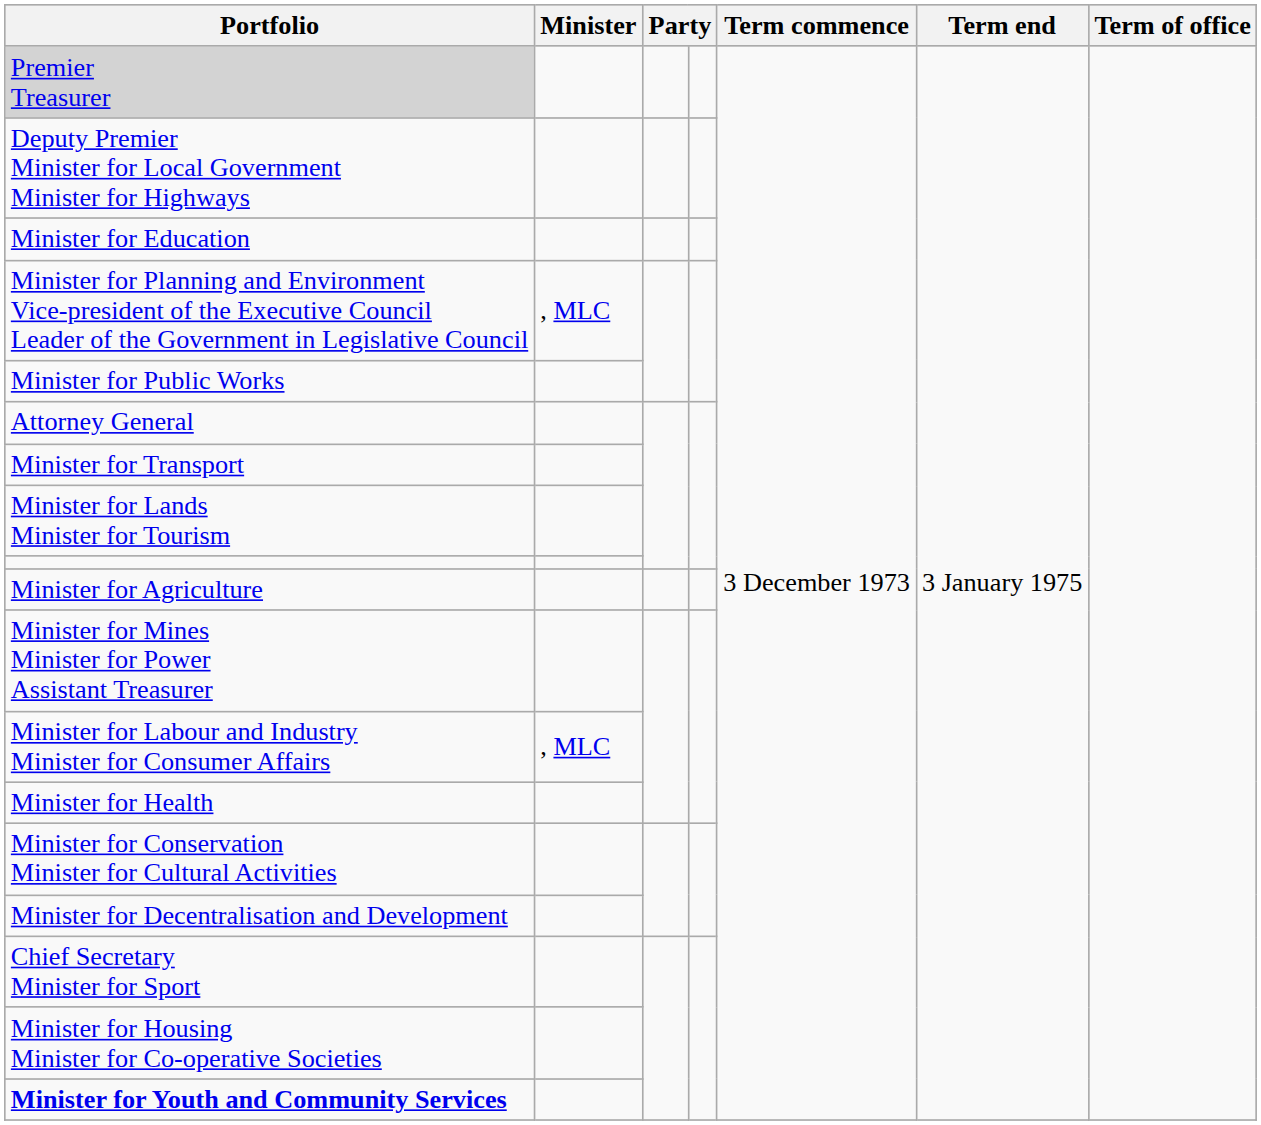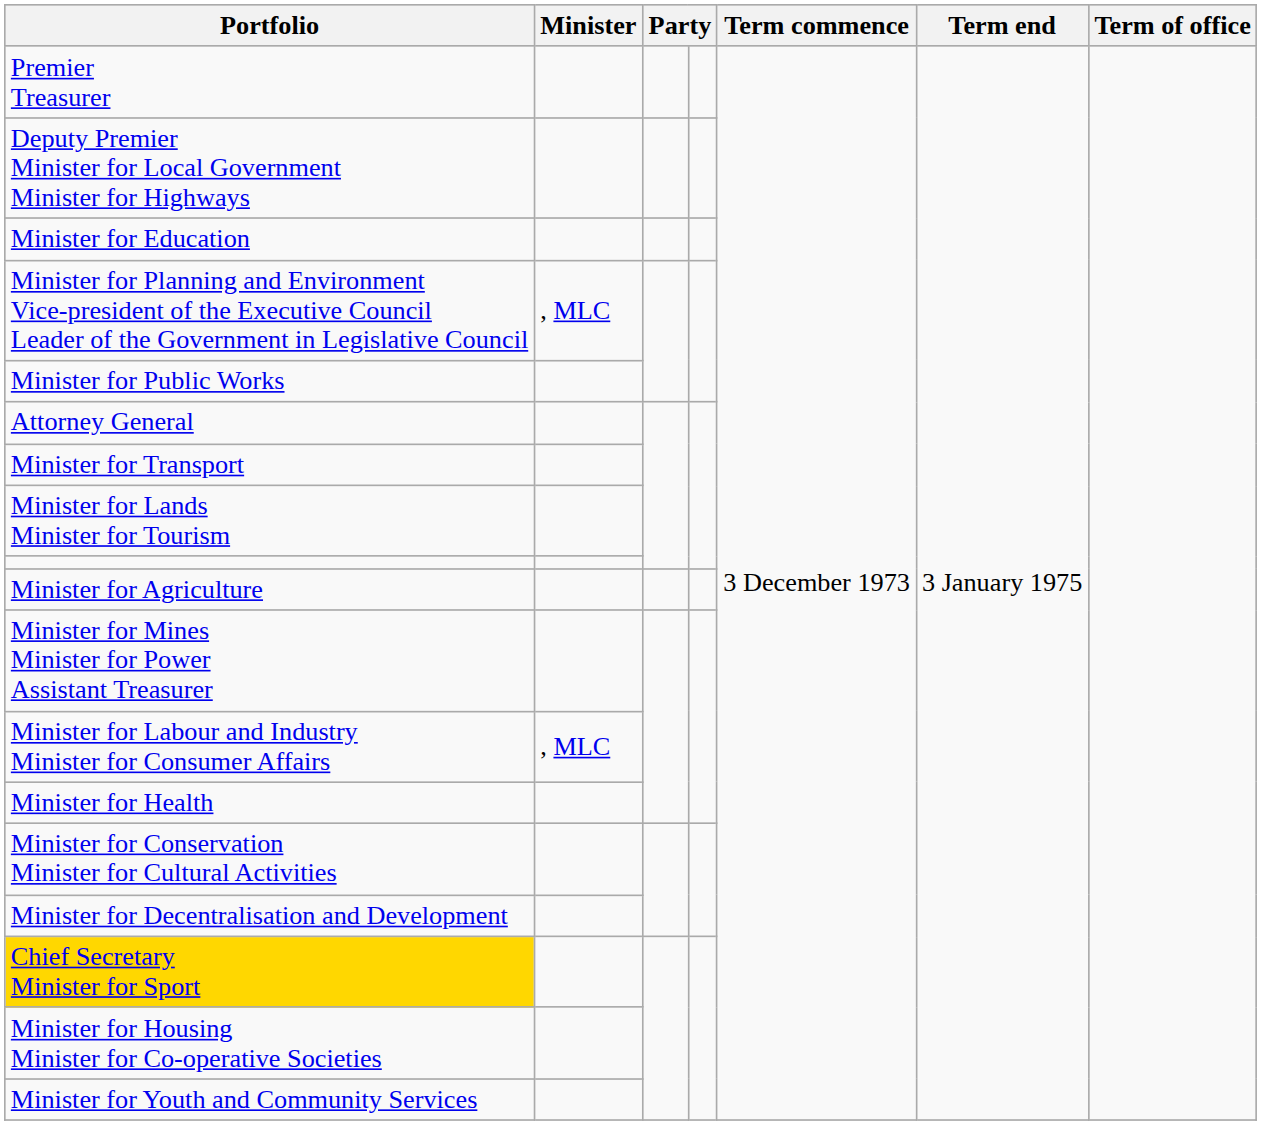(61, 81) lightgrey background -> (61, 81) no background
(106, 971) no background -> (106, 971) gold background
(259, 1099) bold -> (244, 1099) normal
